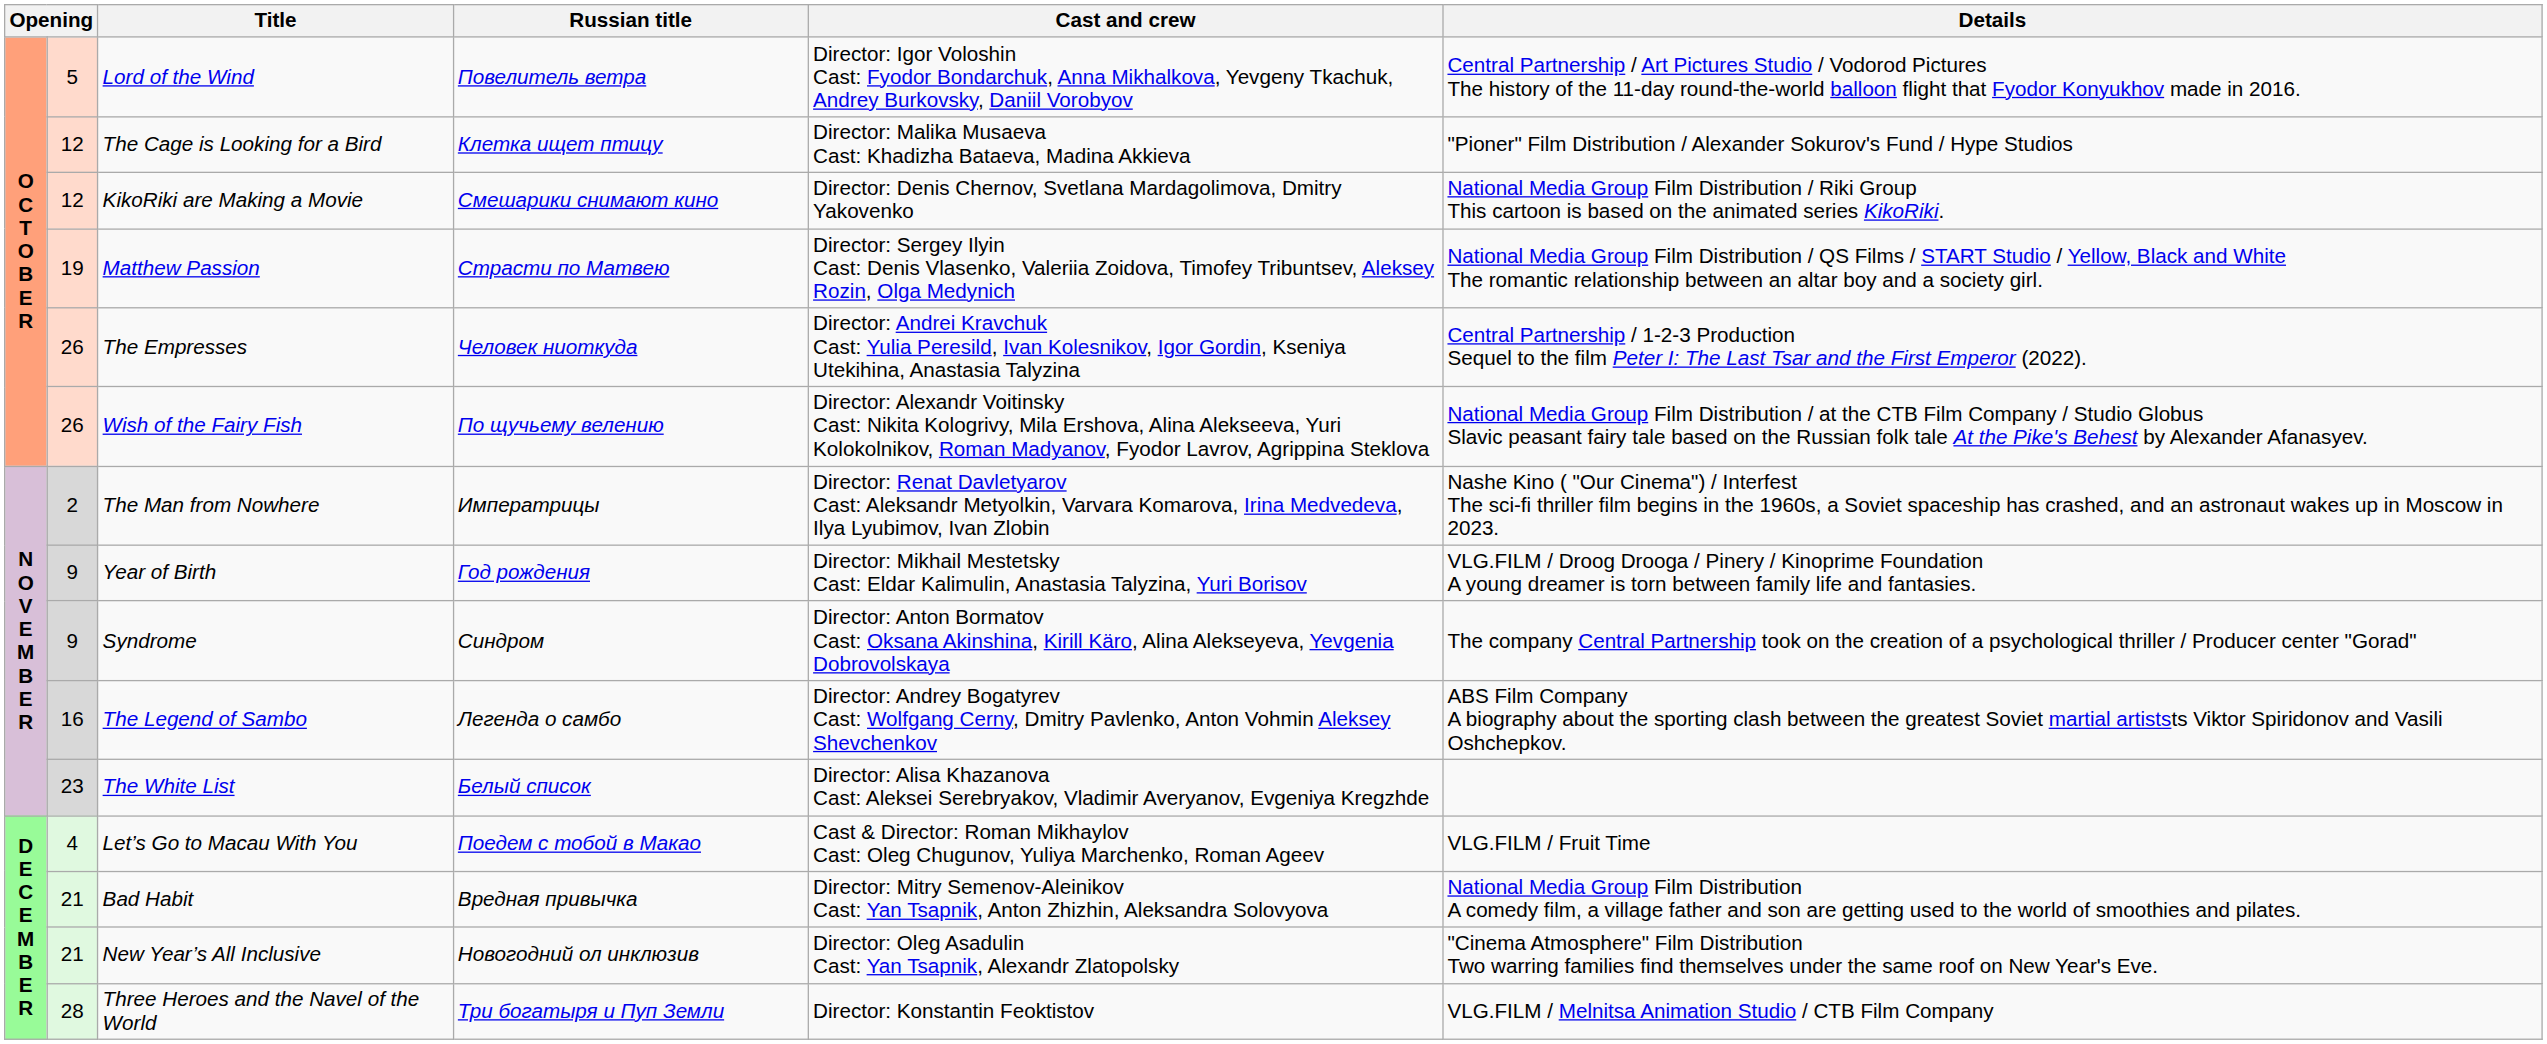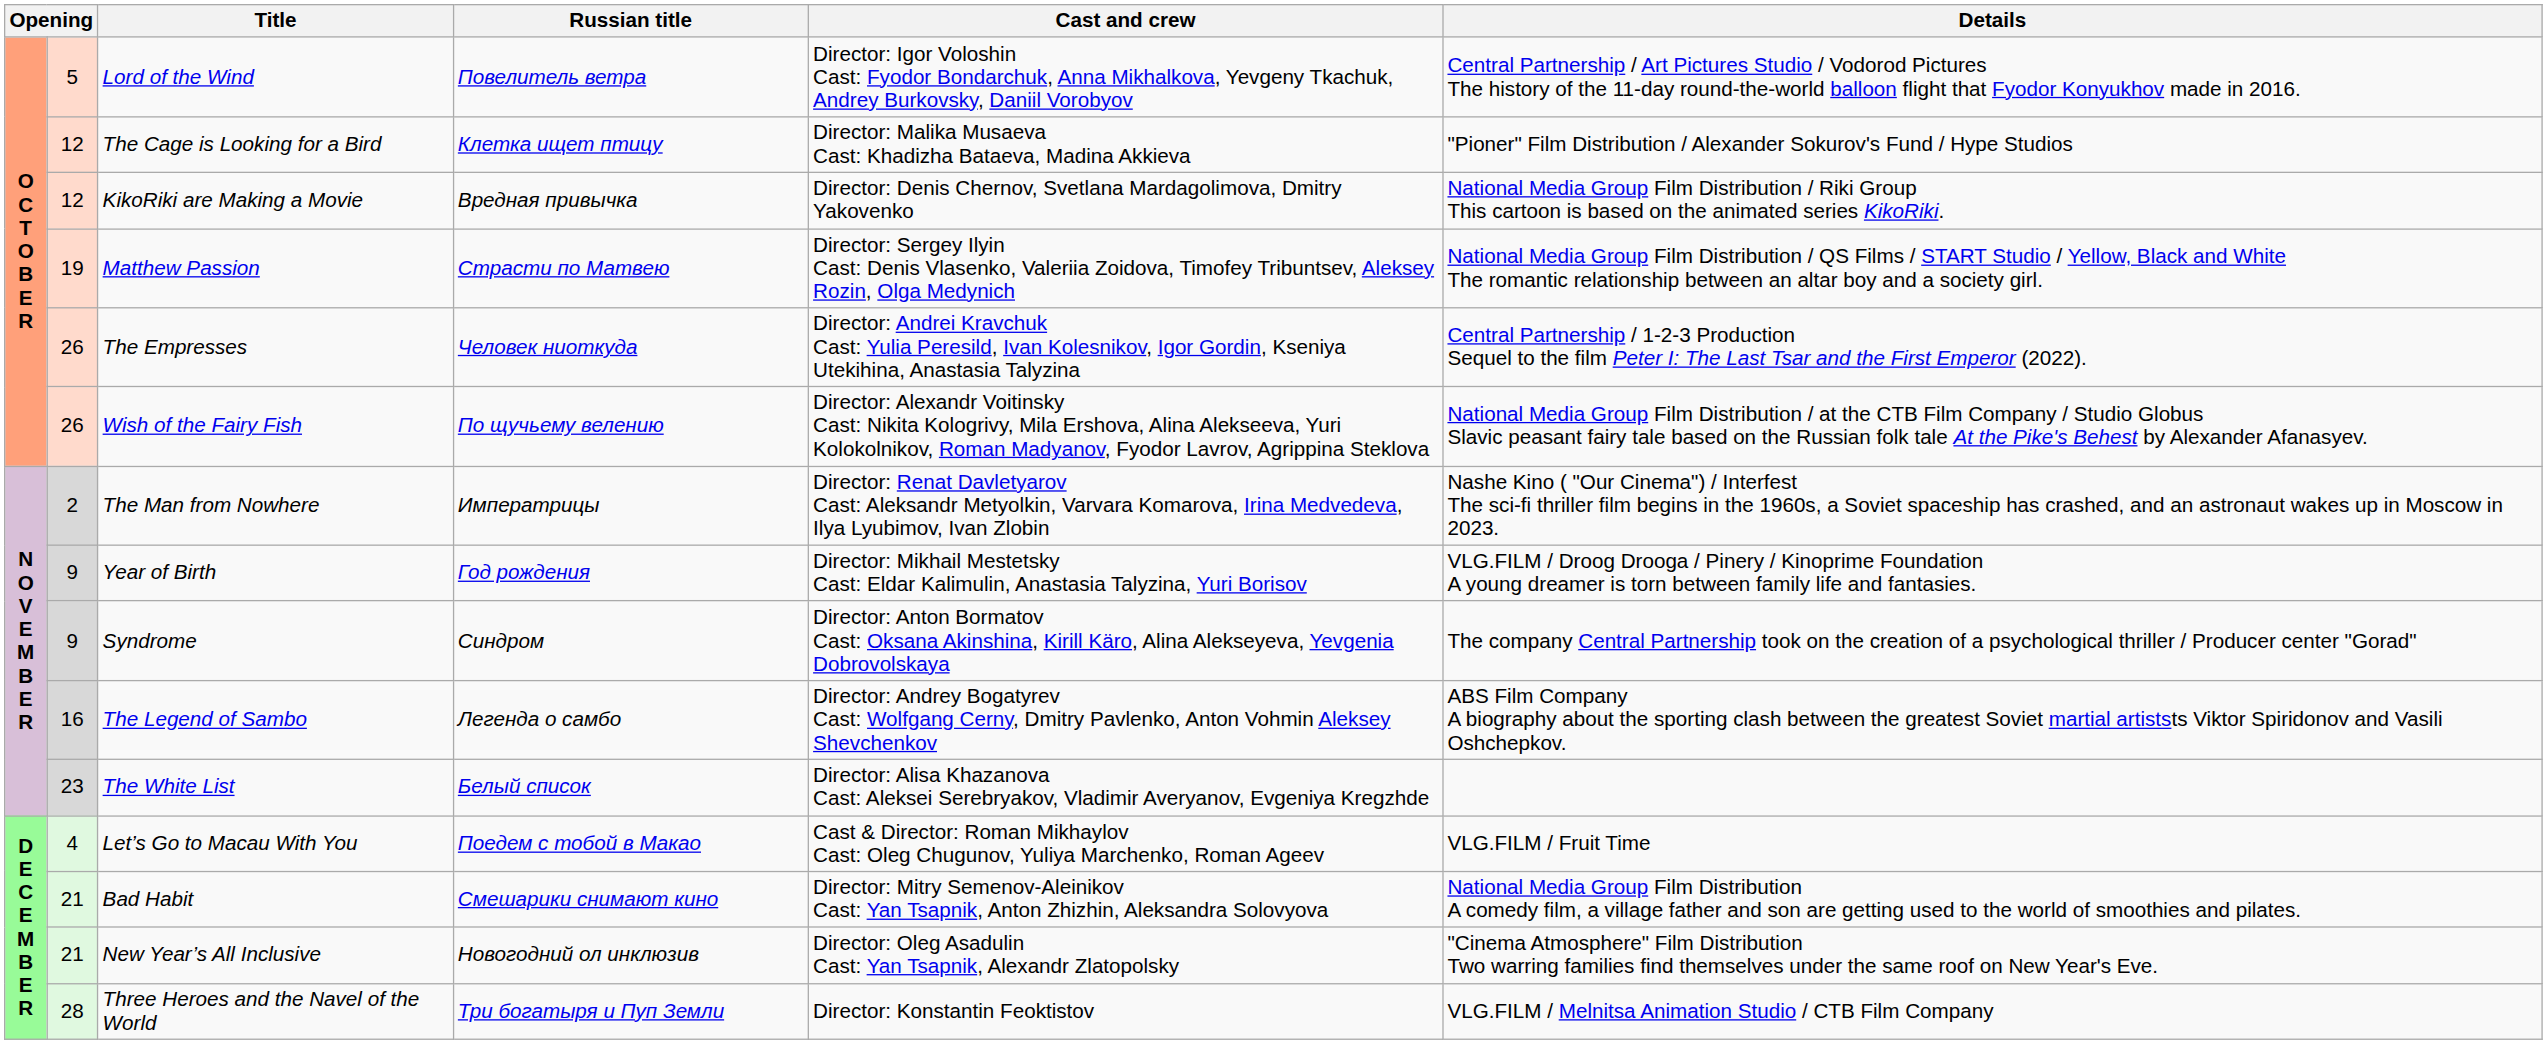(588, 200) Смешарики снимают кино -> (548, 200) Вредная привычка
(548, 899) Вредная привычка -> (588, 899) Смешарики снимают кино
